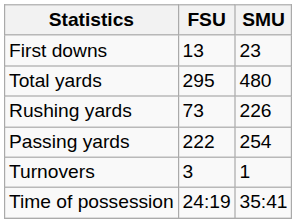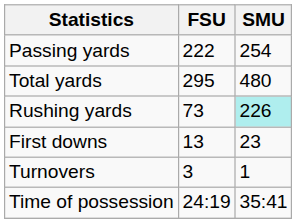rows swapped: (58, 50) <-> (69, 141)
(256, 111) no background -> (256, 111) paleturquoise background
